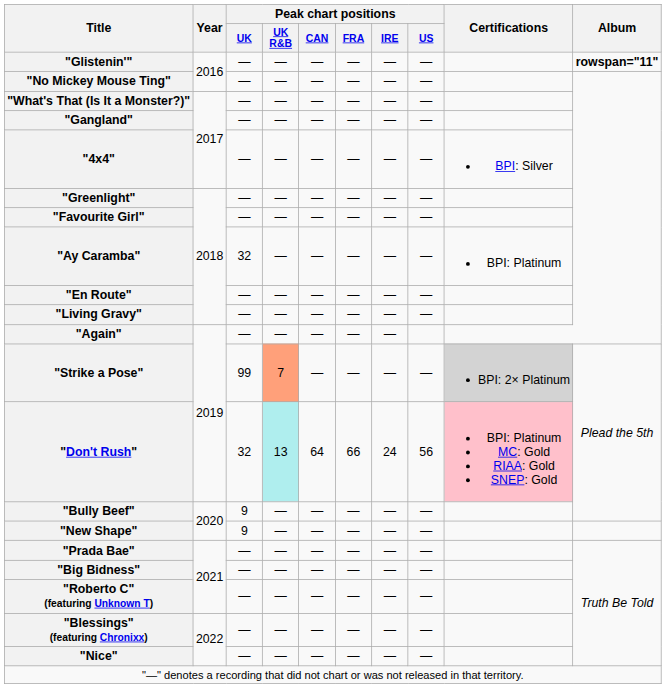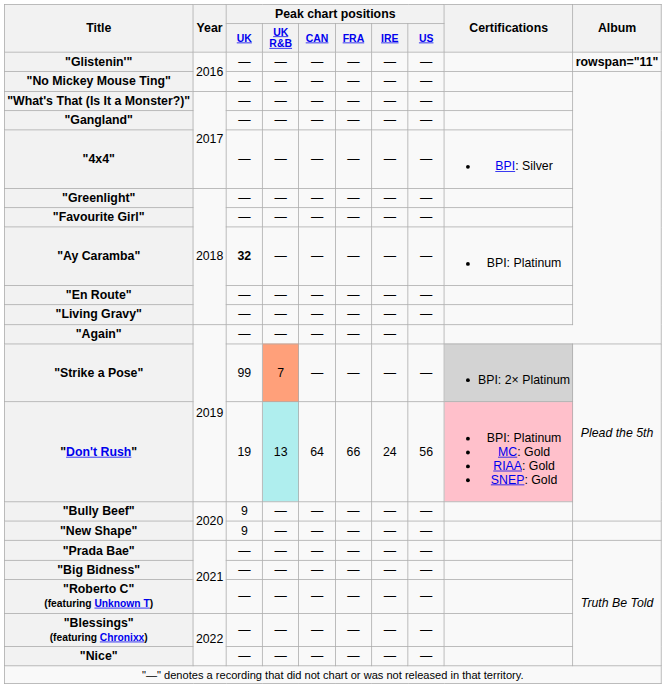(244, 256) normal -> (244, 256) bold
(244, 451) 32 -> (244, 451) 19
